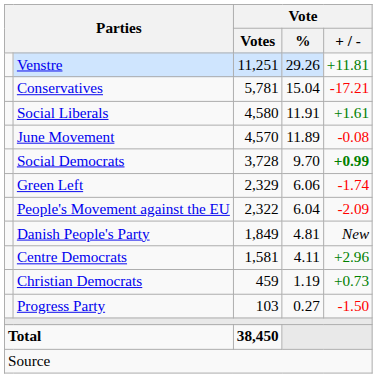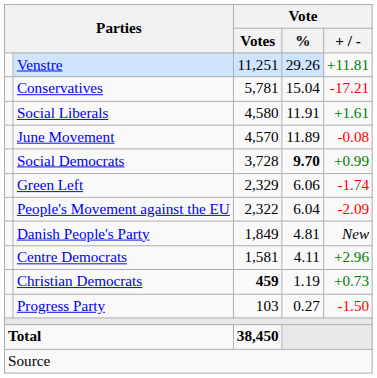(307, 161) normal -> (307, 161) bold
(351, 161) bold -> (351, 161) normal
(267, 281) normal -> (267, 281) bold
